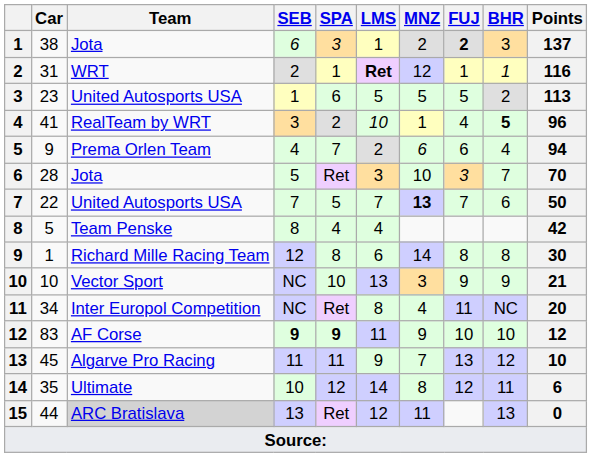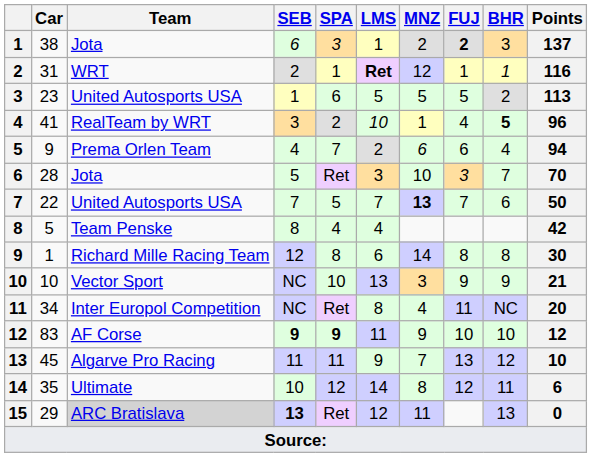(49, 413) 44 -> (49, 413) 29
(295, 413) normal -> (295, 413) bold
